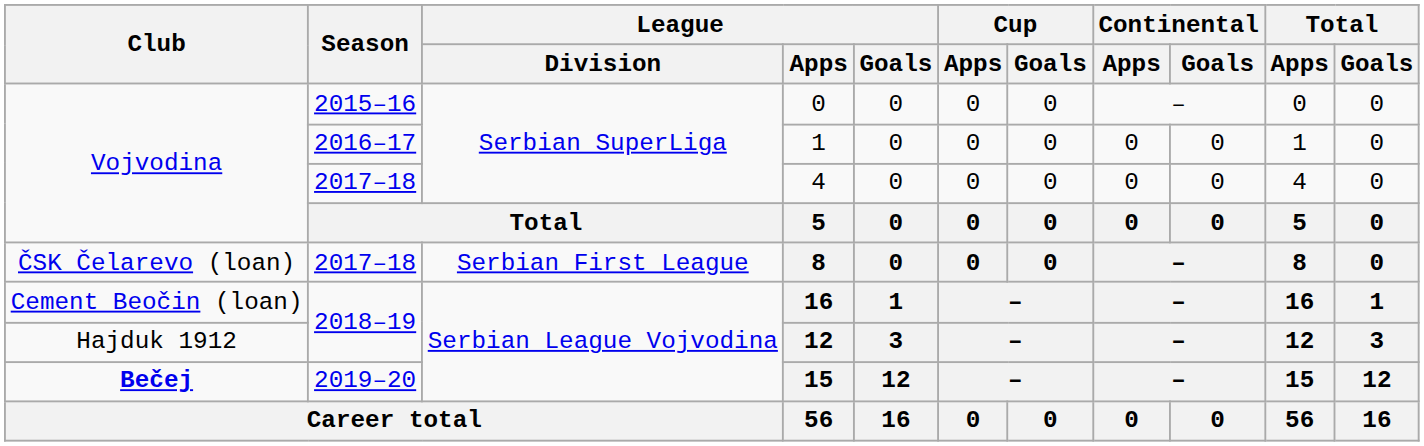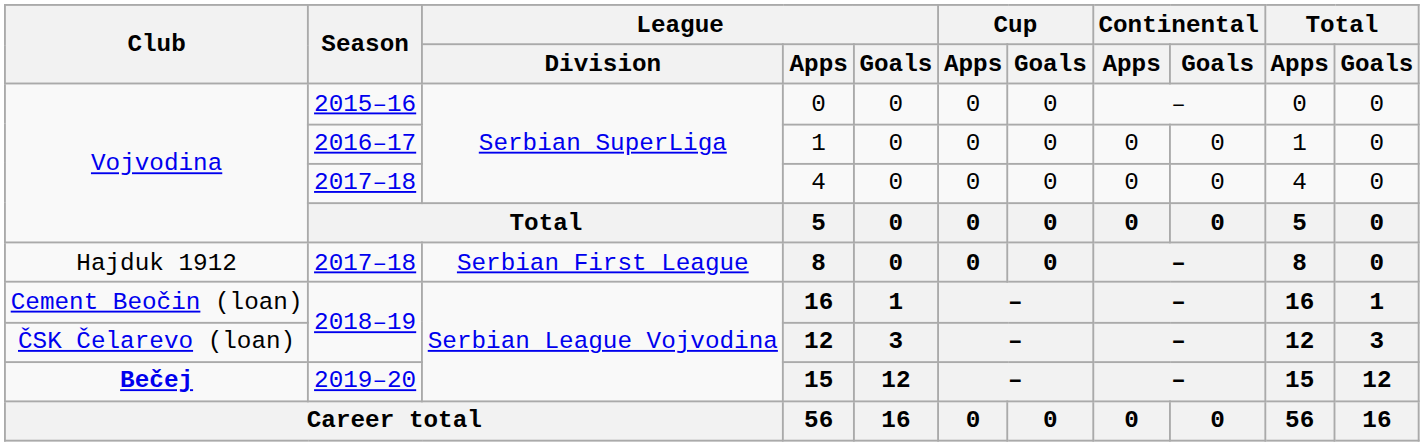(157, 262) ČSK Čelarevo (loan) -> (157, 262) Hajduk 1912
(157, 342) Hajduk 1912 -> (157, 342) ČSK Čelarevo (loan)
